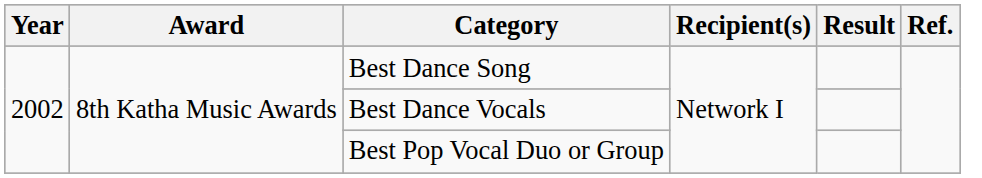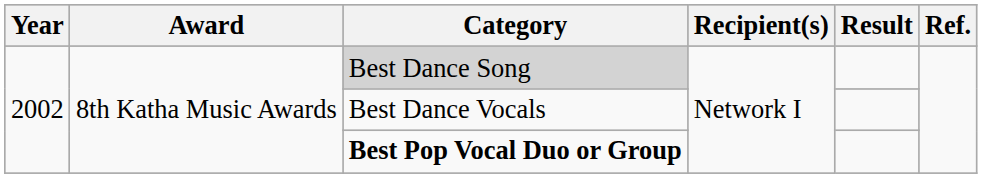(440, 67) no background -> (440, 67) lightgrey background
(506, 151) normal -> (515, 151) bold
